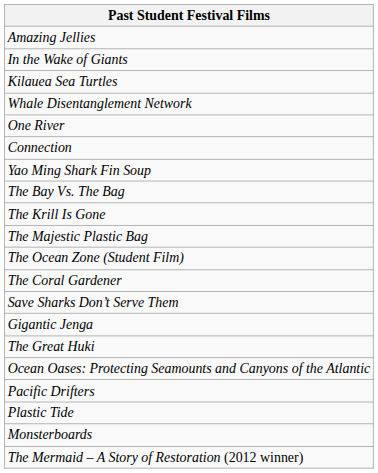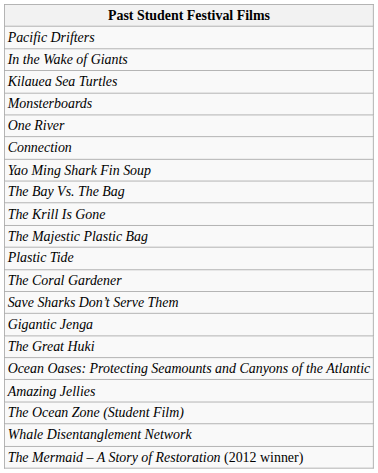(52, 37) Amazing Jellies -> (51, 37) Pacific Drifters
(100, 103) Whale Disentanglement Network -> (50, 103) Monsterboards
(96, 258) The Ocean Zone (Student Film) -> (41, 258) Plastic Tide
(51, 390) Pacific Drifters -> (52, 390) Amazing Jellies
(41, 412) Plastic Tide -> (96, 412) The Ocean Zone (Student Film)
(50, 434) Monsterboards -> (100, 434) Whale Disentanglement Network
